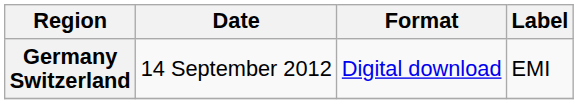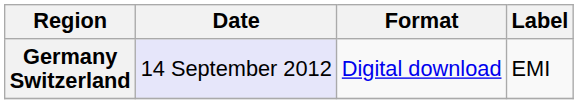(236, 68) no background -> (236, 68) lavender background
